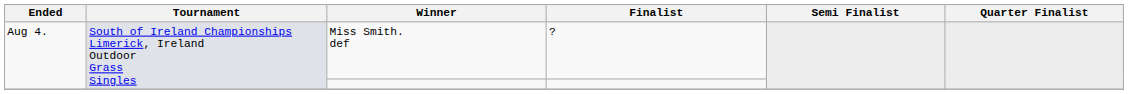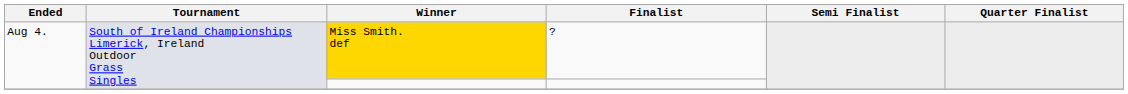(367, 37) no background -> (367, 37) gold background
